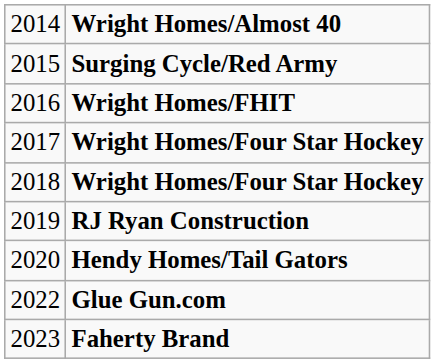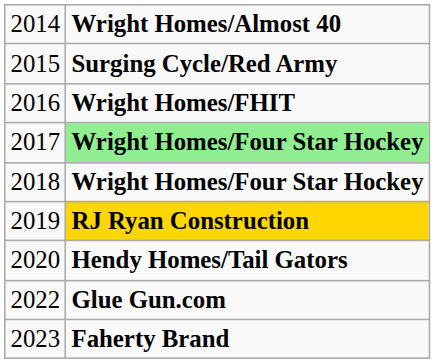(248, 142) no background -> (248, 142) lightgreen background
(190, 220) no background -> (190, 220) gold background
